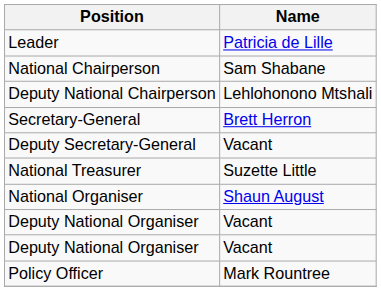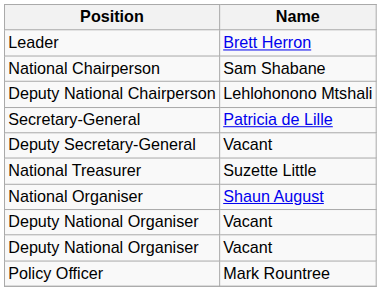(278, 42) Patricia de Lille -> (267, 42) Brett Herron
(267, 119) Brett Herron -> (278, 119) Patricia de Lille
